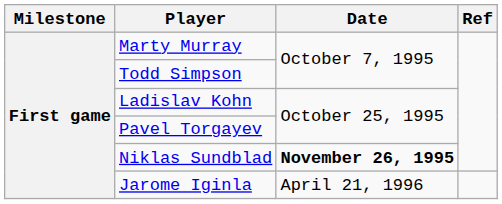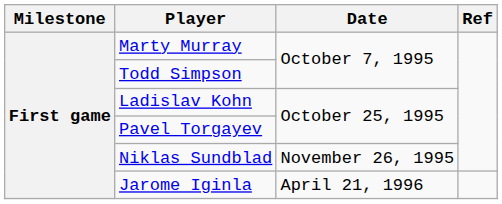(367, 157) bold -> (367, 157) normal
